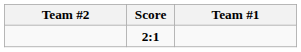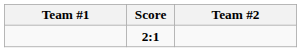columns swapped: (236, 15) <-> (66, 15)
